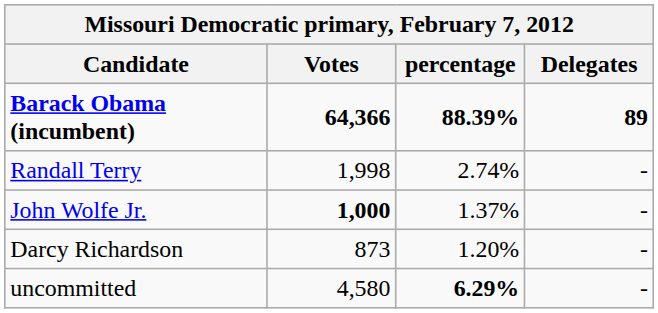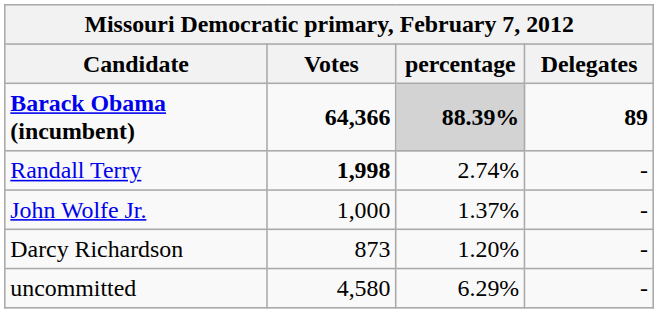(480, 117) no background -> (480, 117) lightgrey background
(364, 170) normal -> (364, 170) bold
(364, 210) bold -> (364, 210) normal
(486, 288) bold -> (488, 288) normal
